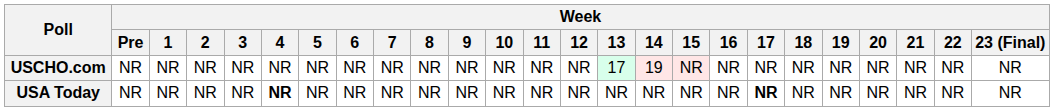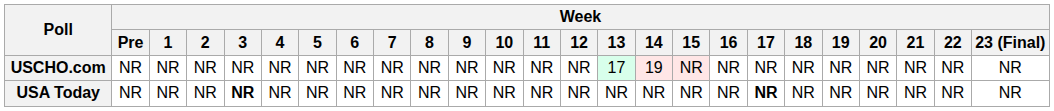(243, 93) normal -> (243, 93) bold
(280, 93) bold -> (280, 93) normal
